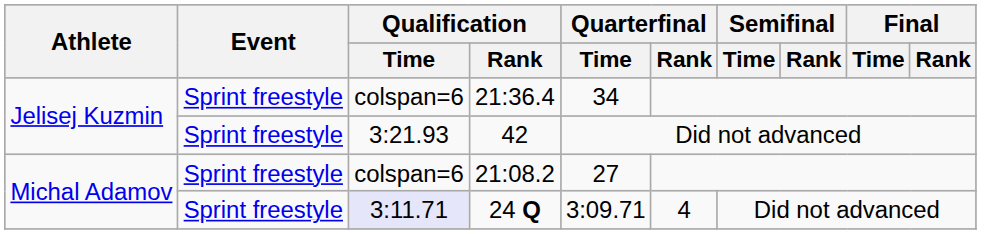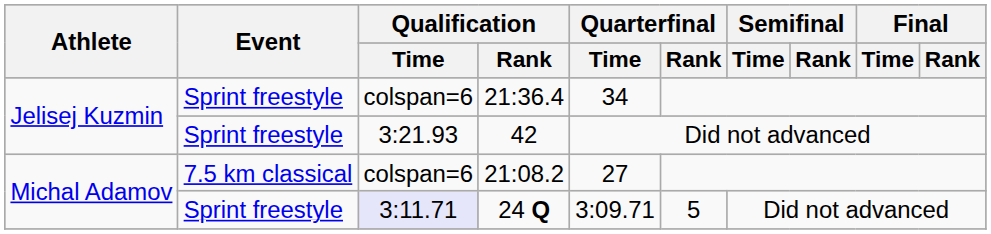(263, 173) Sprint freestyle -> (268, 173) 7.5 km classical
(684, 211) 4 -> (694, 211) 5
